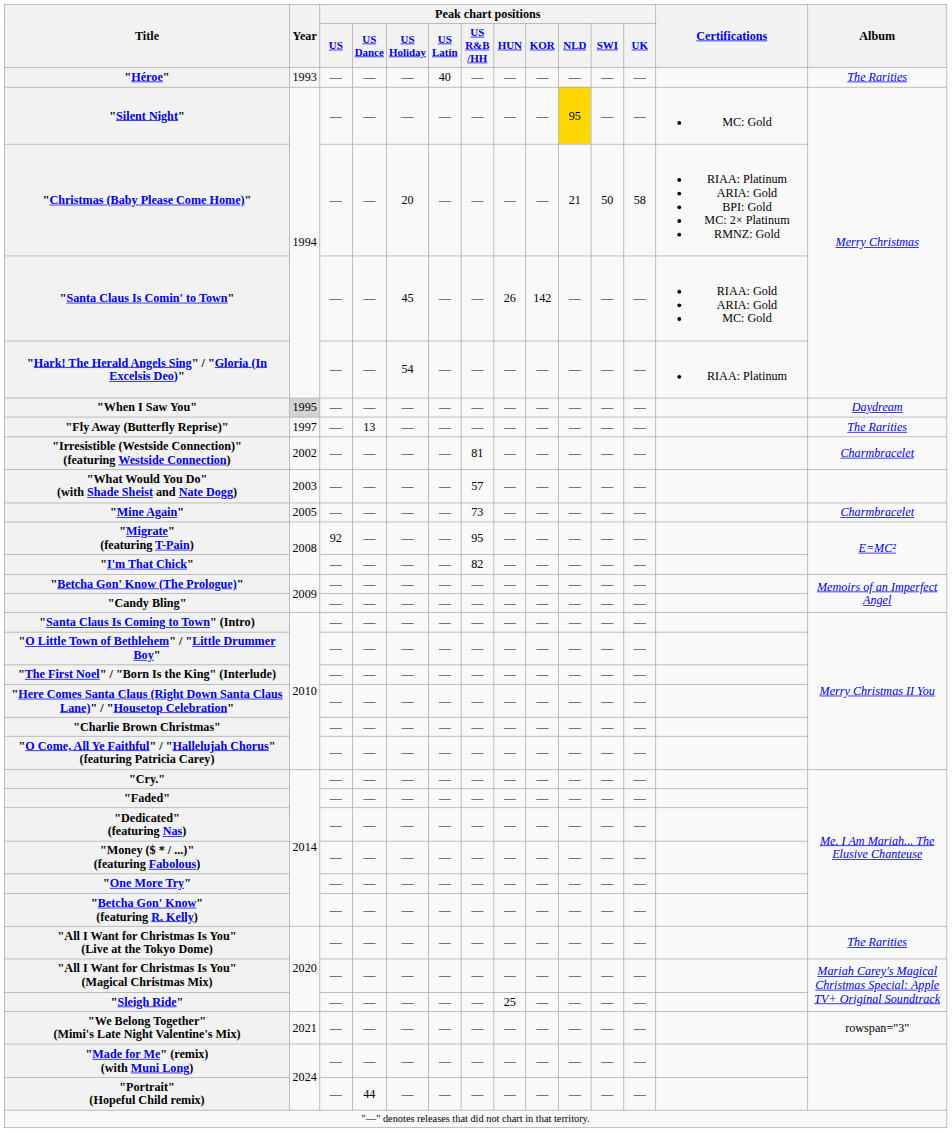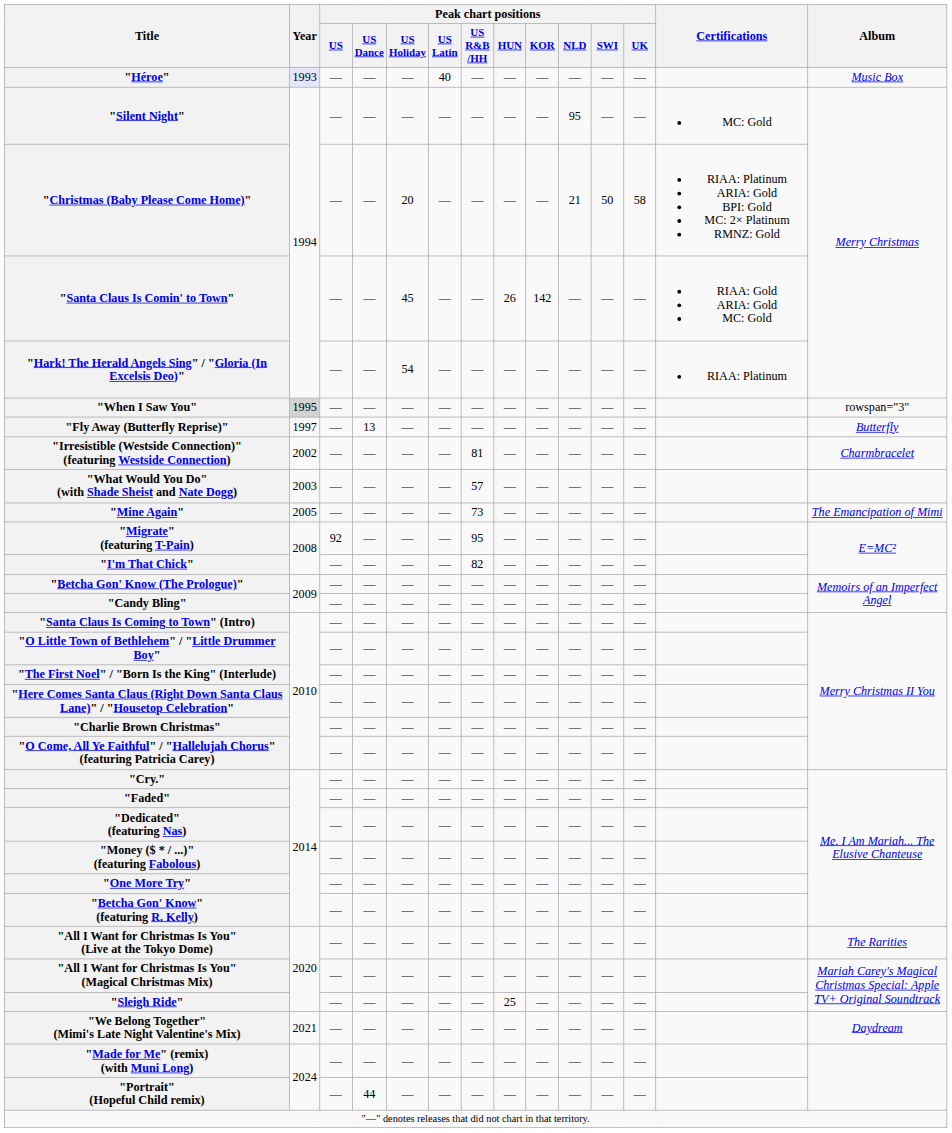(305, 77) no background -> (305, 77) lavender background
(877, 77) The Rarities -> (877, 77) Music Box
(575, 115) gold background -> (575, 115) no background
(877, 407) Daydream -> (877, 407) rowspan="3"
(877, 427) The Rarities -> (877, 427) Butterfly
(877, 512) Charmbracelet -> (877, 512) The Emancipation of Mimi
(877, 1027) rowspan="3" -> (877, 1027) Daydream
